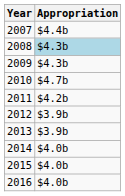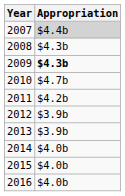(53, 30) no background -> (53, 30) lightgrey background
(53, 47) lightblue background -> (53, 47) no background
(53, 64) normal -> (53, 64) bold
